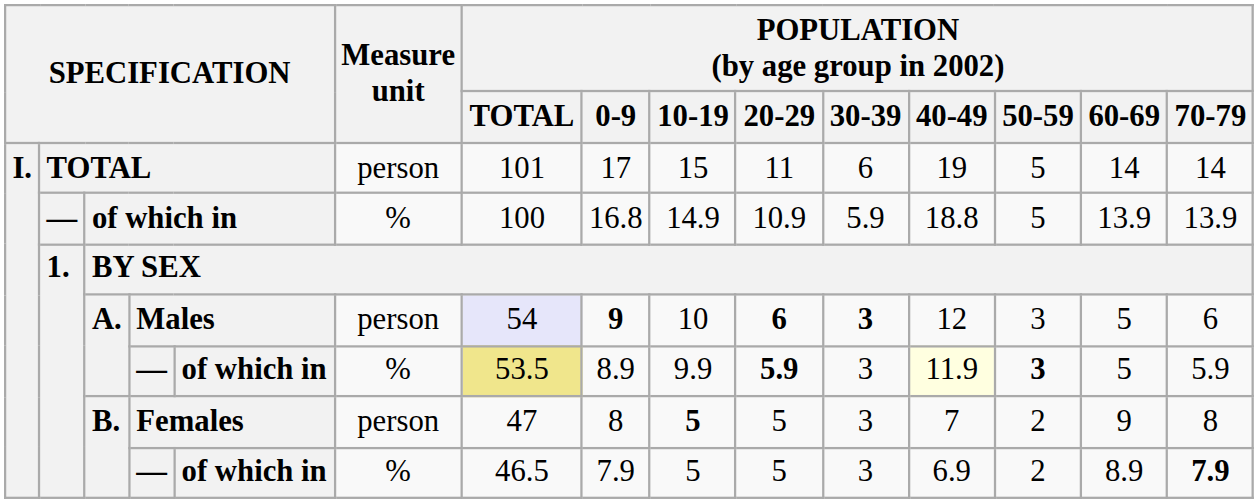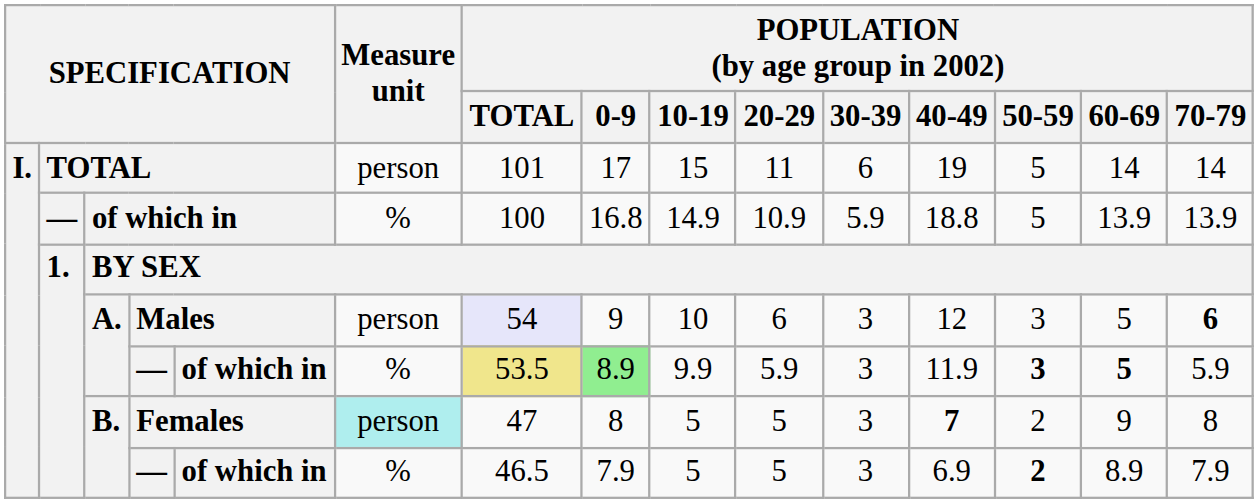(616, 319) bold -> (616, 319) normal
(779, 319) bold -> (779, 319) normal
(866, 319) bold -> (866, 319) normal
(1210, 319) normal -> (1210, 319) bold
(616, 369) no background -> (616, 369) lightgreen background
(779, 369) bold -> (779, 369) normal
(952, 369) lightyellow background -> (952, 369) no background
(1124, 369) normal -> (1124, 369) bold
(398, 420) no background -> (398, 420) paleturquoise background
(693, 420) bold -> (693, 420) normal
(952, 420) normal -> (952, 420) bold
(1038, 471) normal -> (1038, 471) bold
(1210, 471) bold -> (1210, 471) normal
